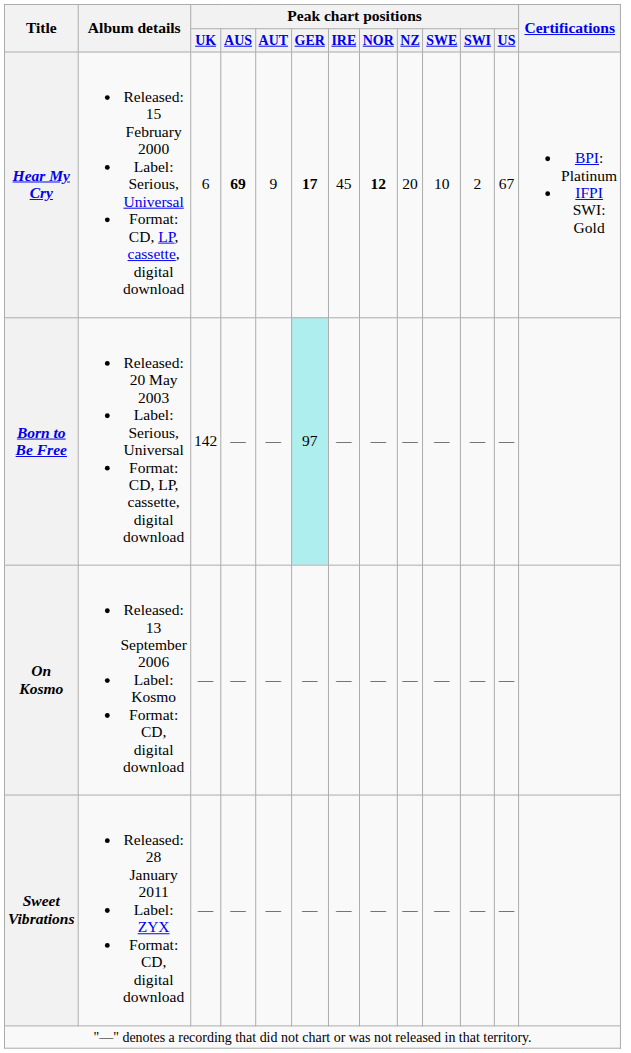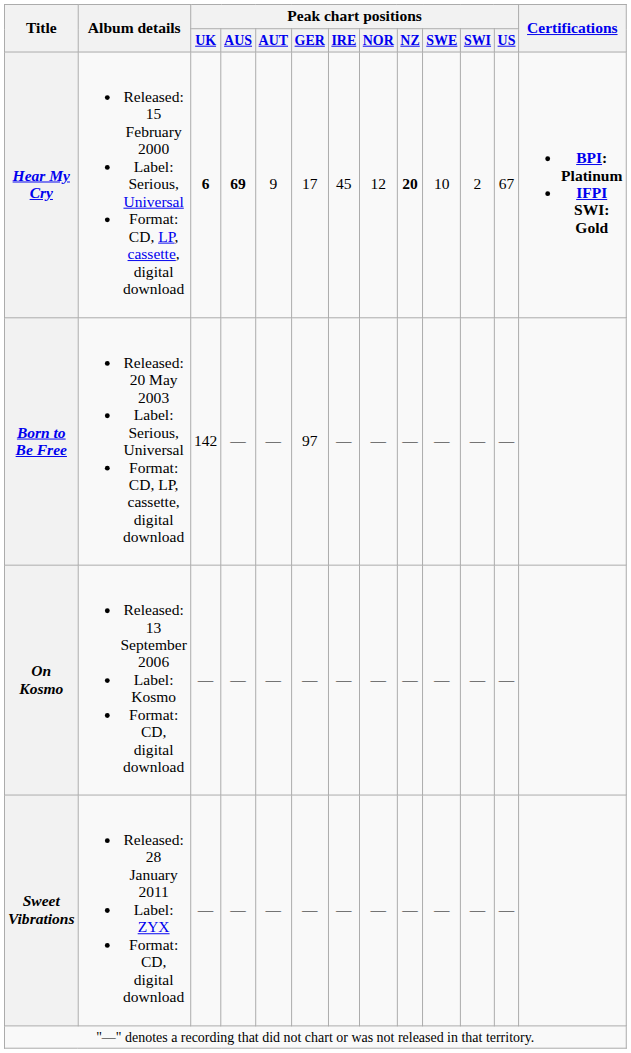(206, 184) normal -> (206, 184) bold
(310, 184) bold -> (310, 184) normal
(378, 184) bold -> (378, 184) normal
(410, 184) normal -> (410, 184) bold
(570, 193) normal -> (572, 193) bold
(310, 441) paleturquoise background -> (310, 441) no background
